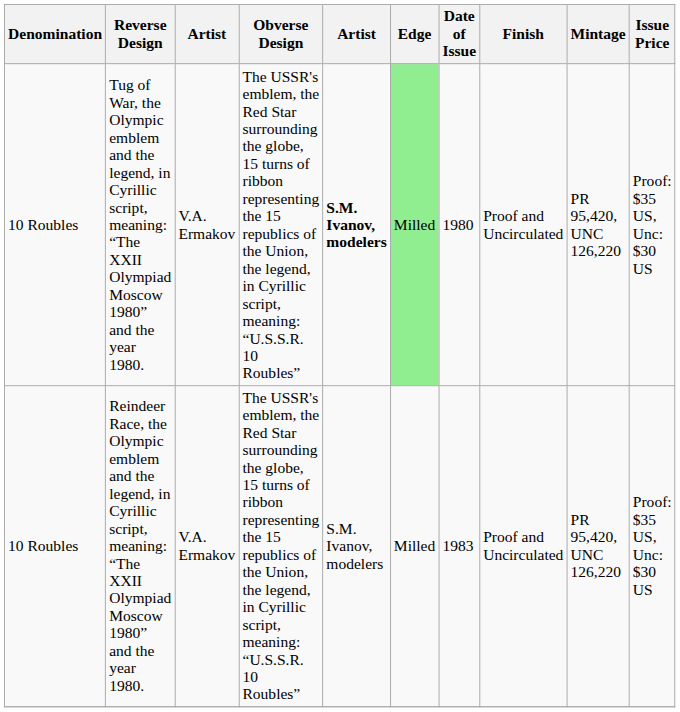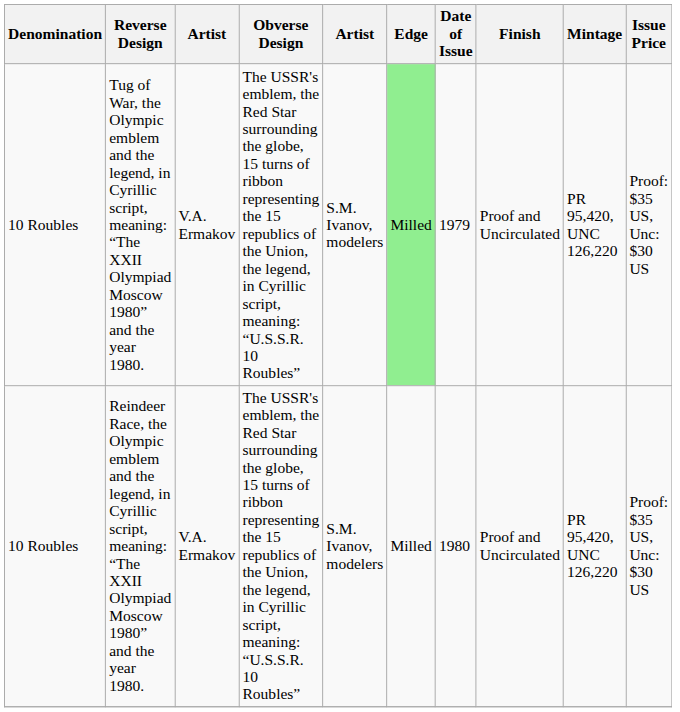(357, 224) bold -> (355, 224) normal
(458, 224) 1980 -> (454, 224) 1979
(458, 546) 1983 -> (454, 546) 1980
